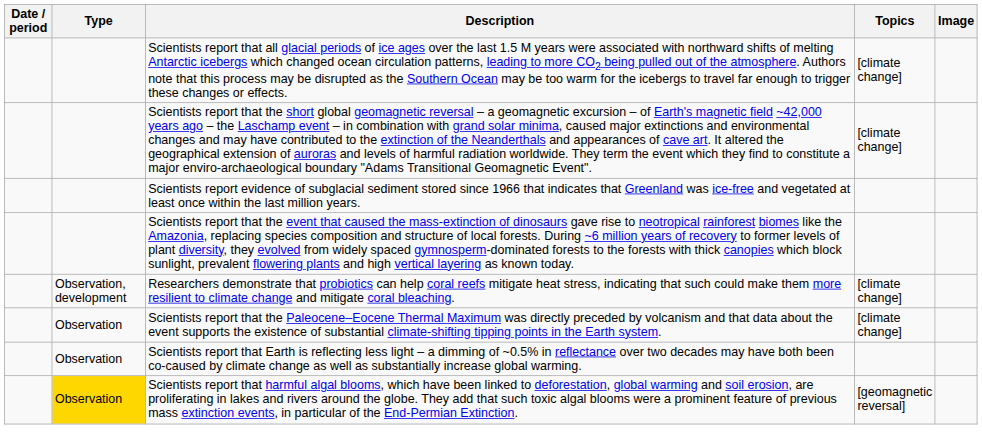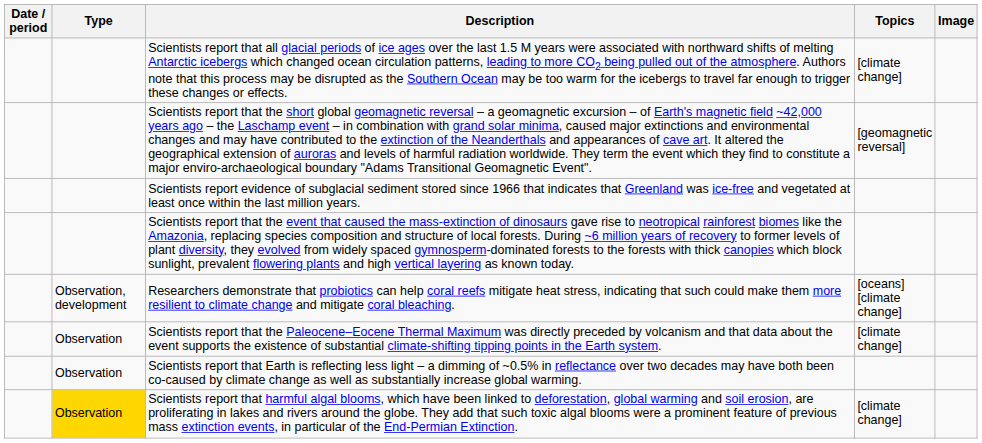(880, 140) [climate change] -> (895, 140) [geomagnetic reversal]
(880, 291) [climate change] -> (881, 298) [oceans] [climate change]
(895, 399) [geomagnetic reversal] -> (880, 413) [climate change]
